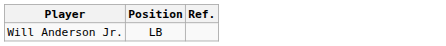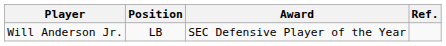+ column: (297, 14)
